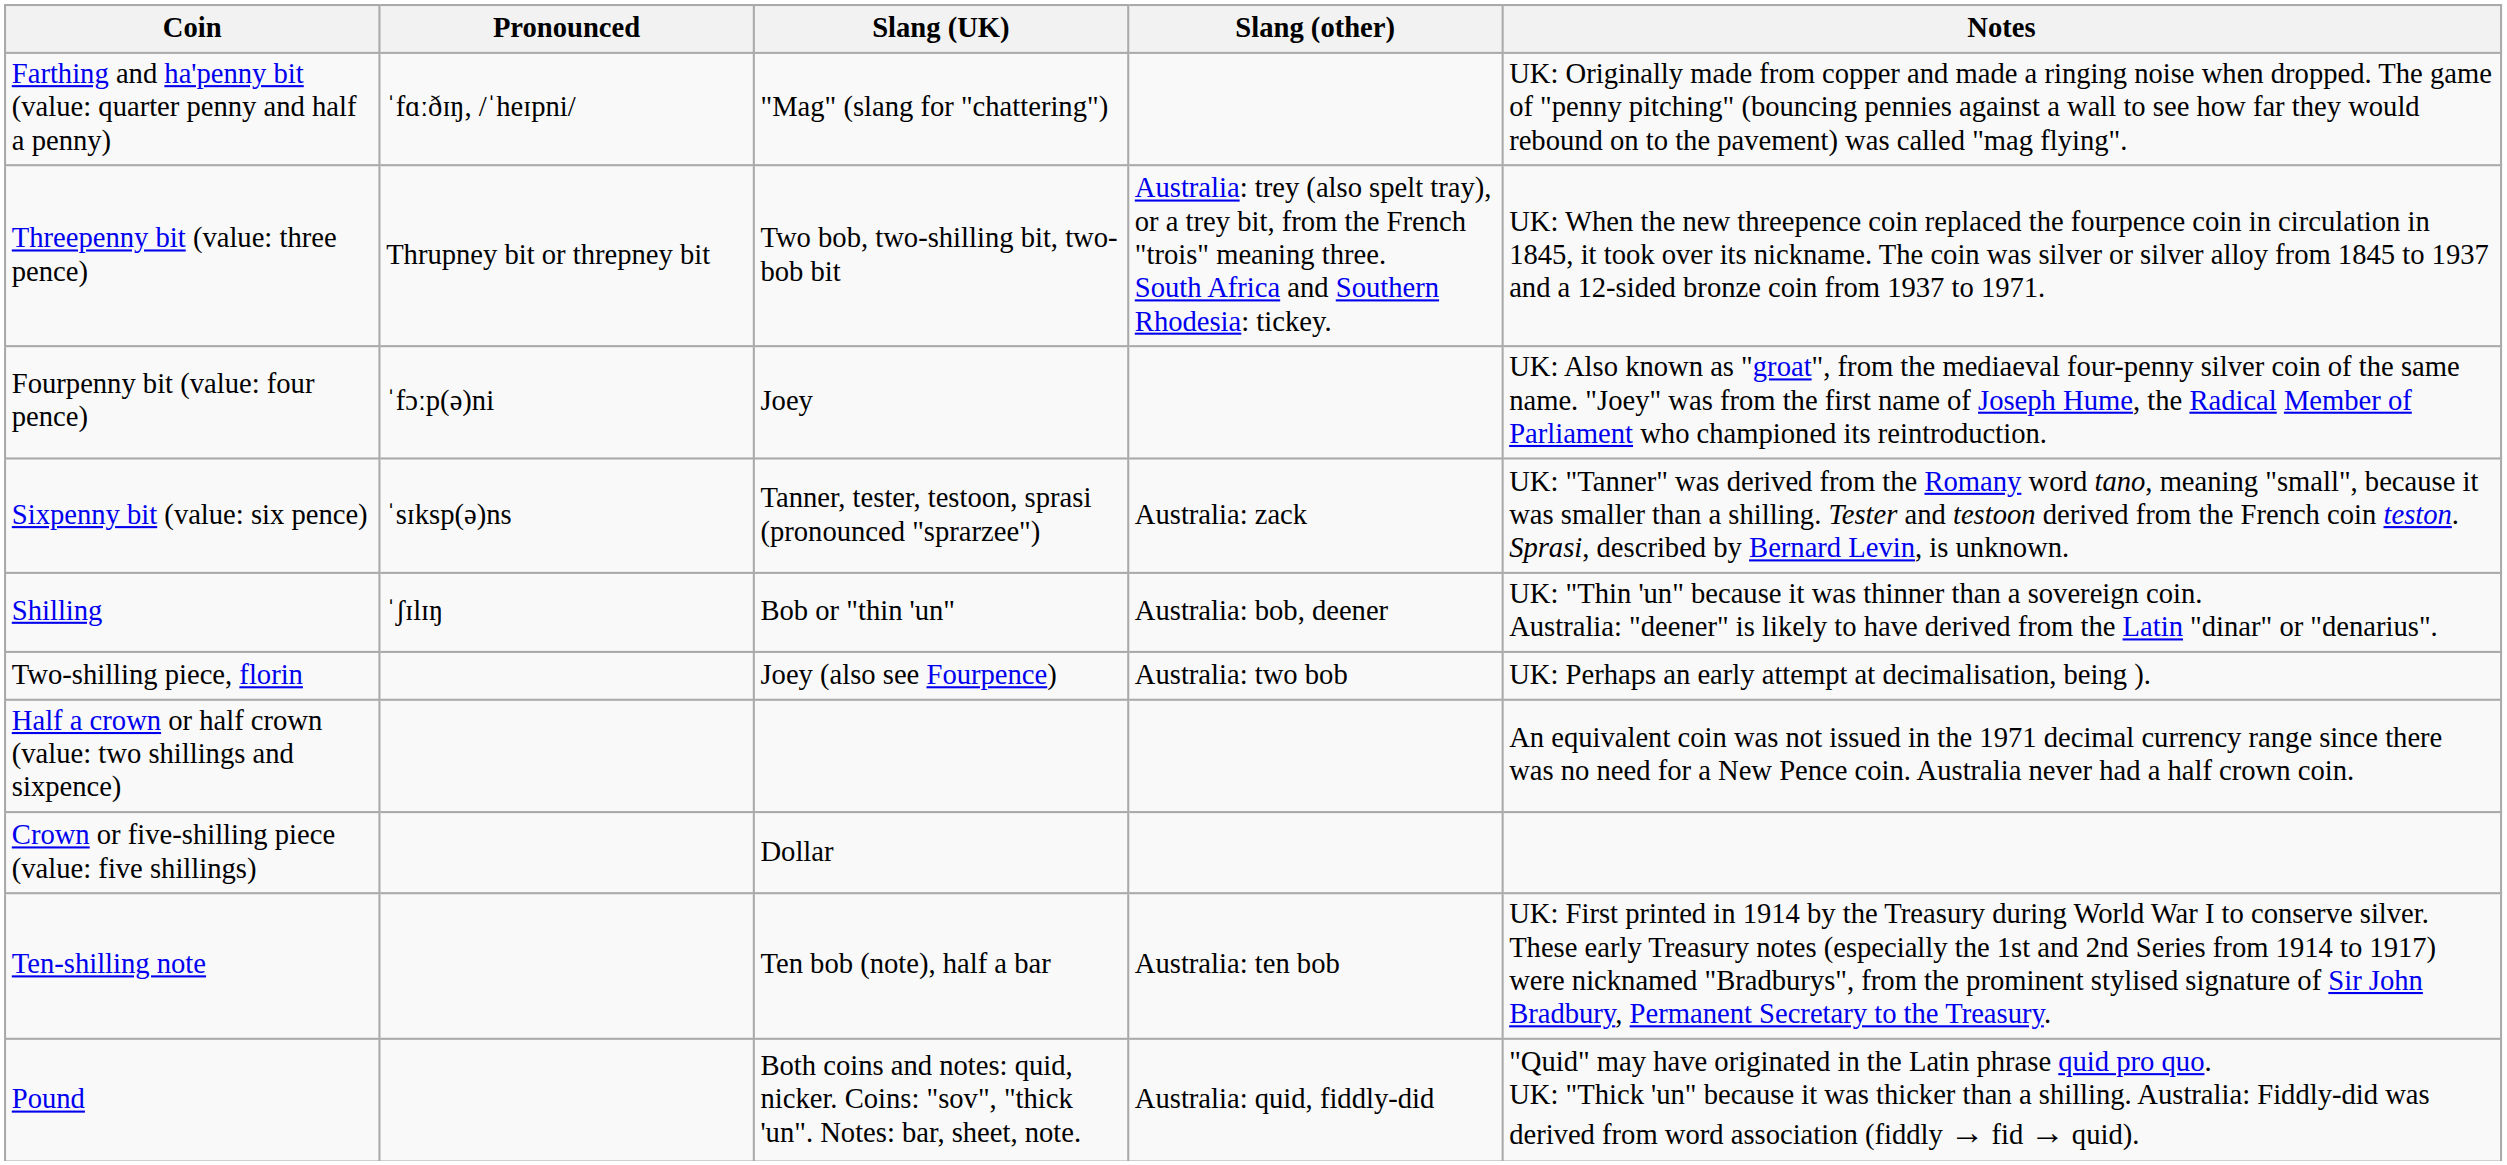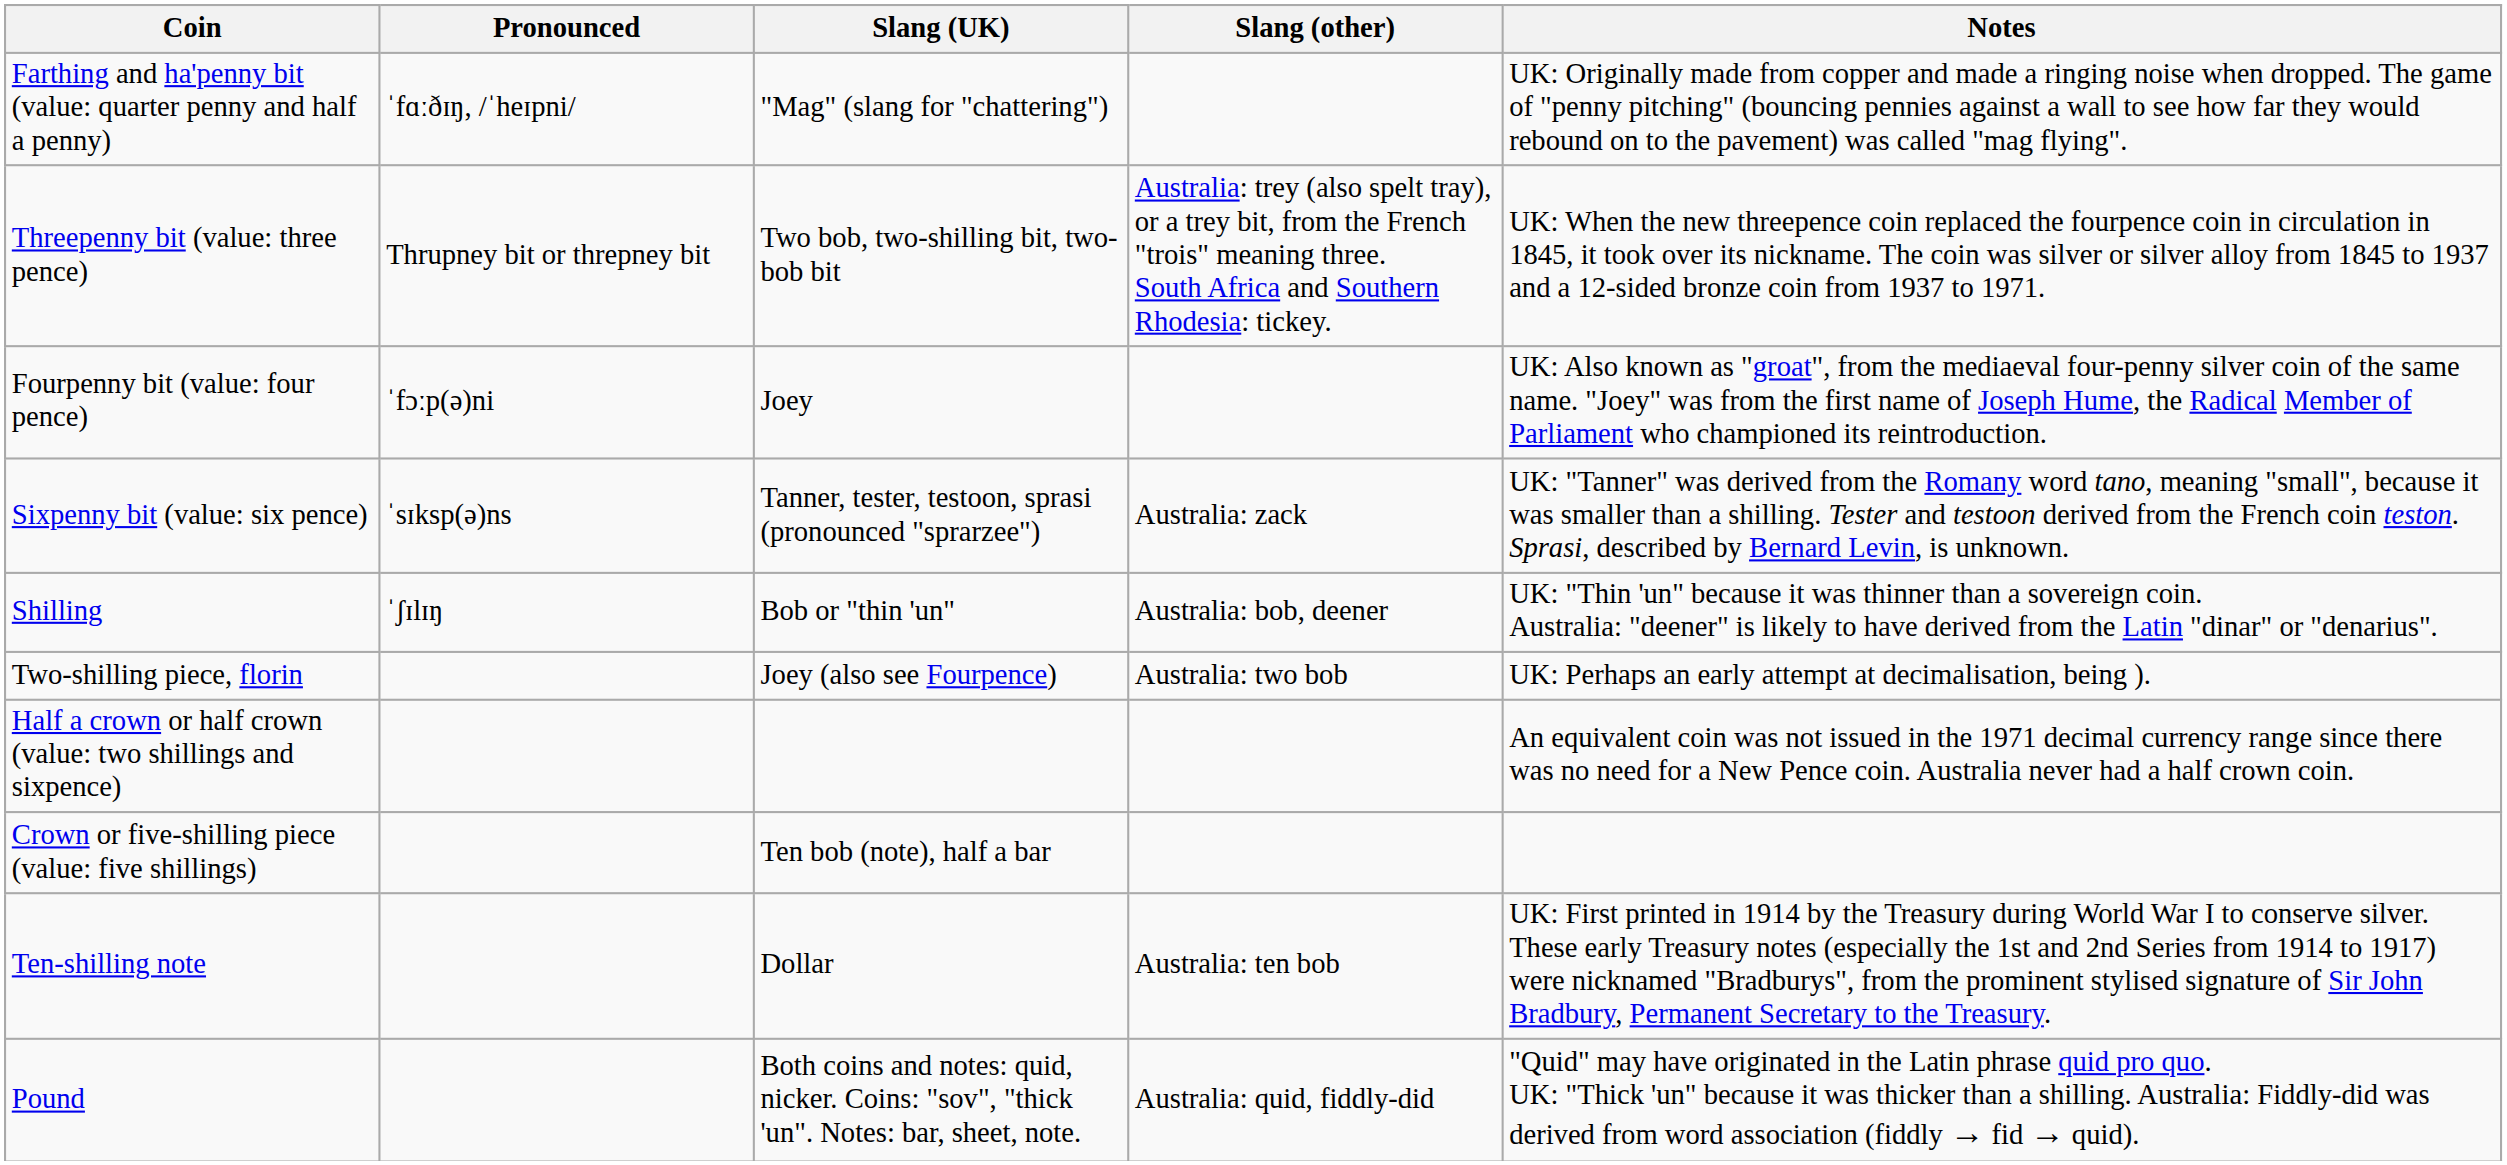(797, 851) Dollar -> (906, 851) Ten bob (note), half a bar
(906, 964) Ten bob (note), half a bar -> (797, 964) Dollar
